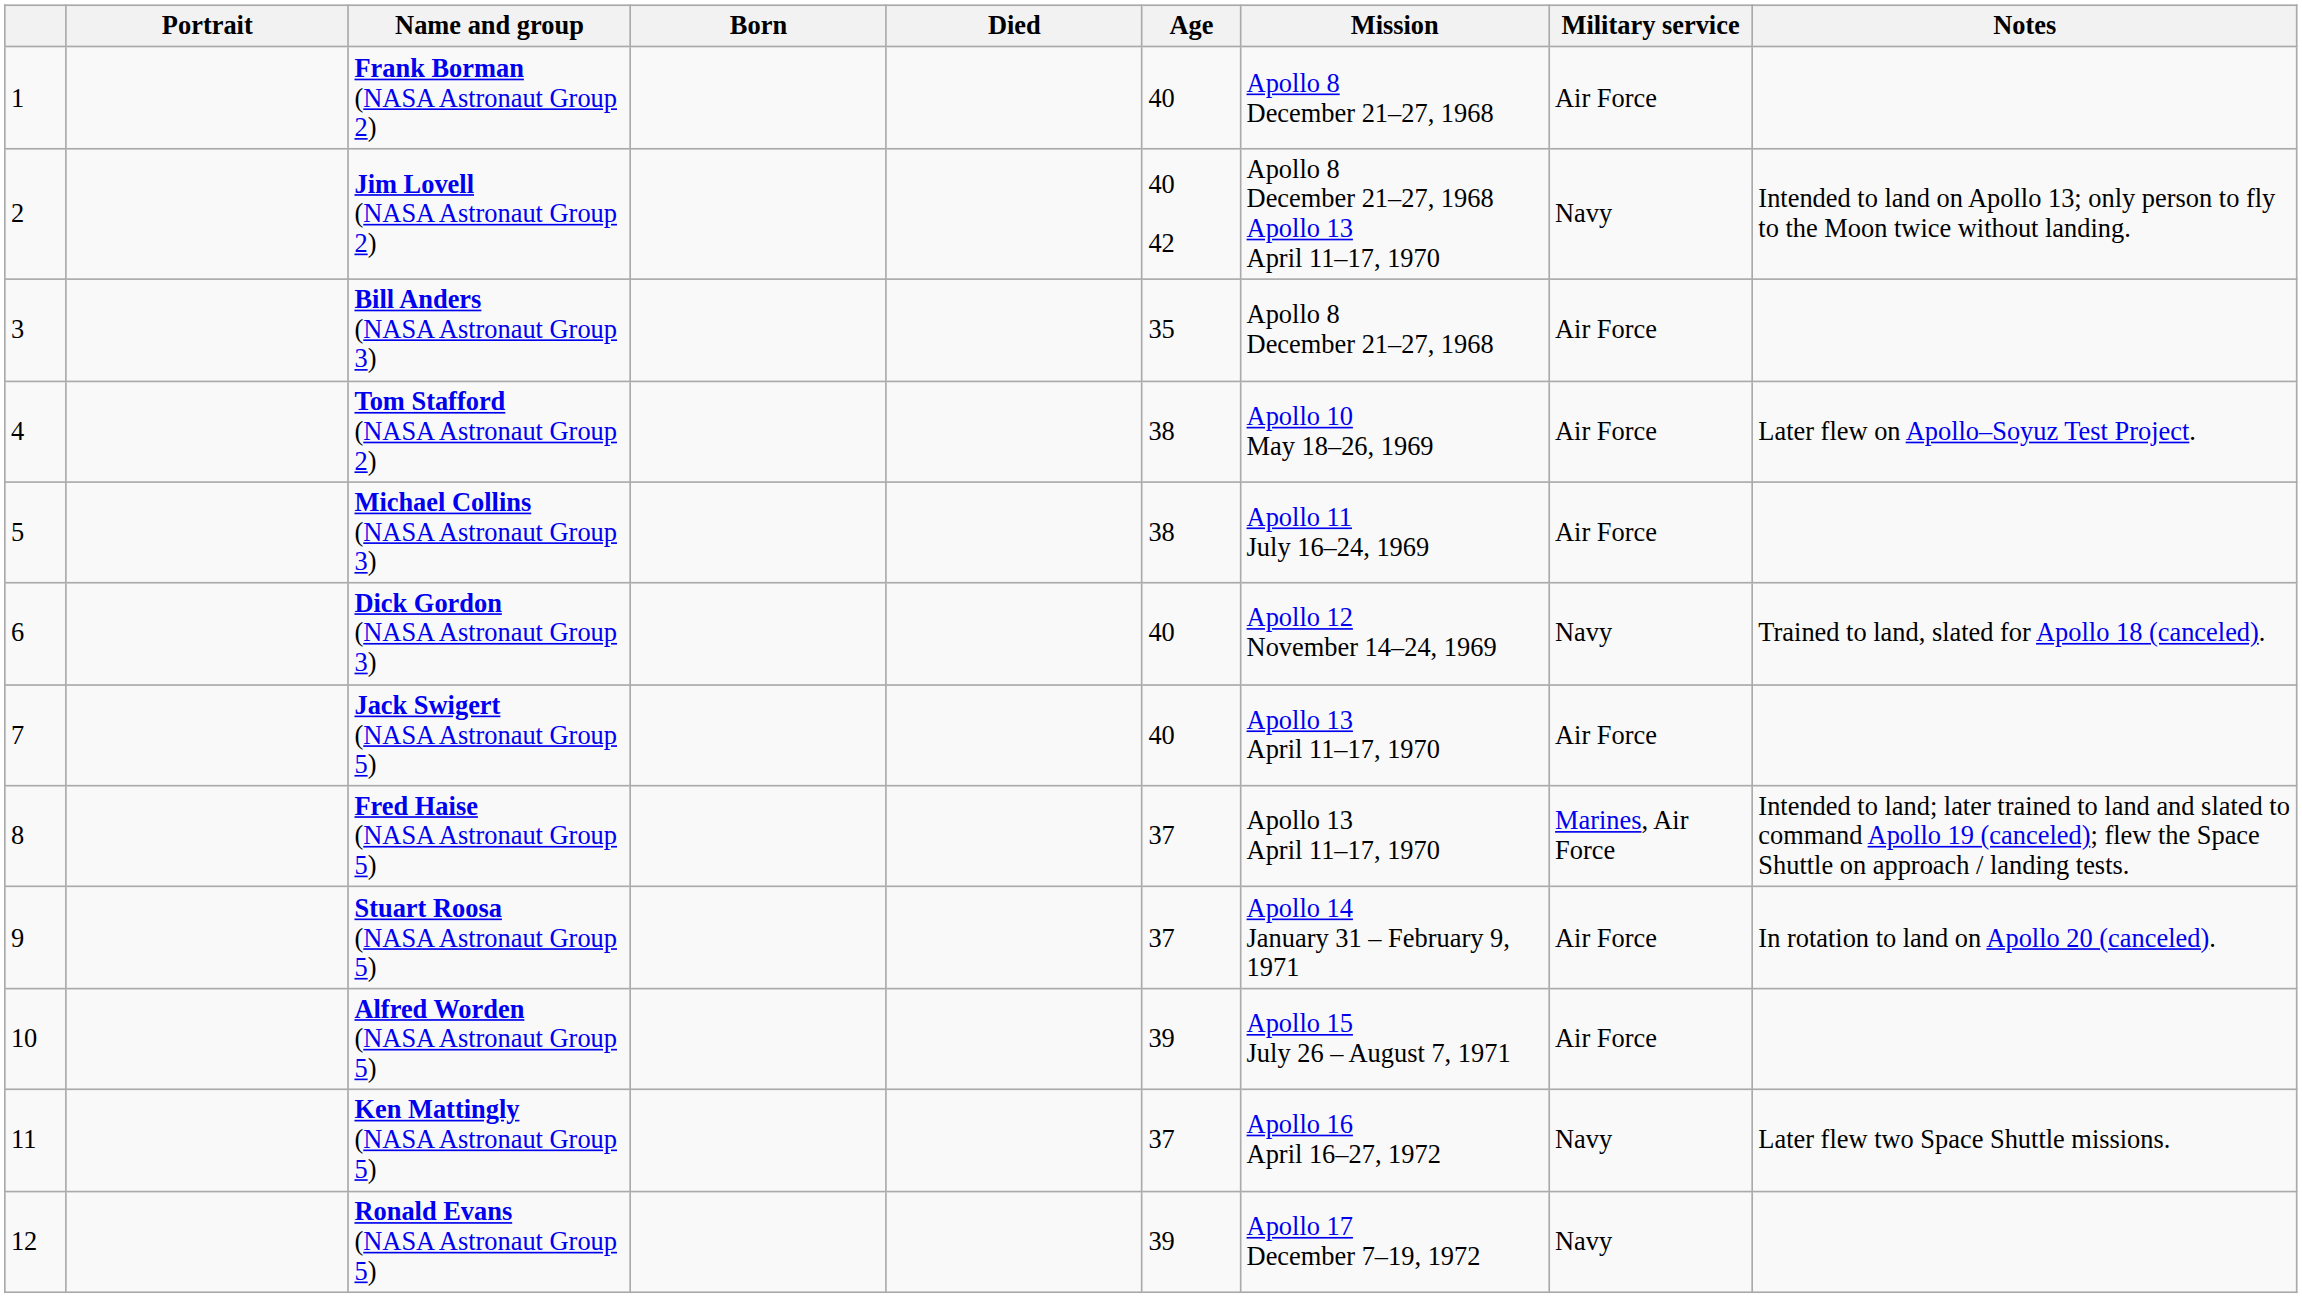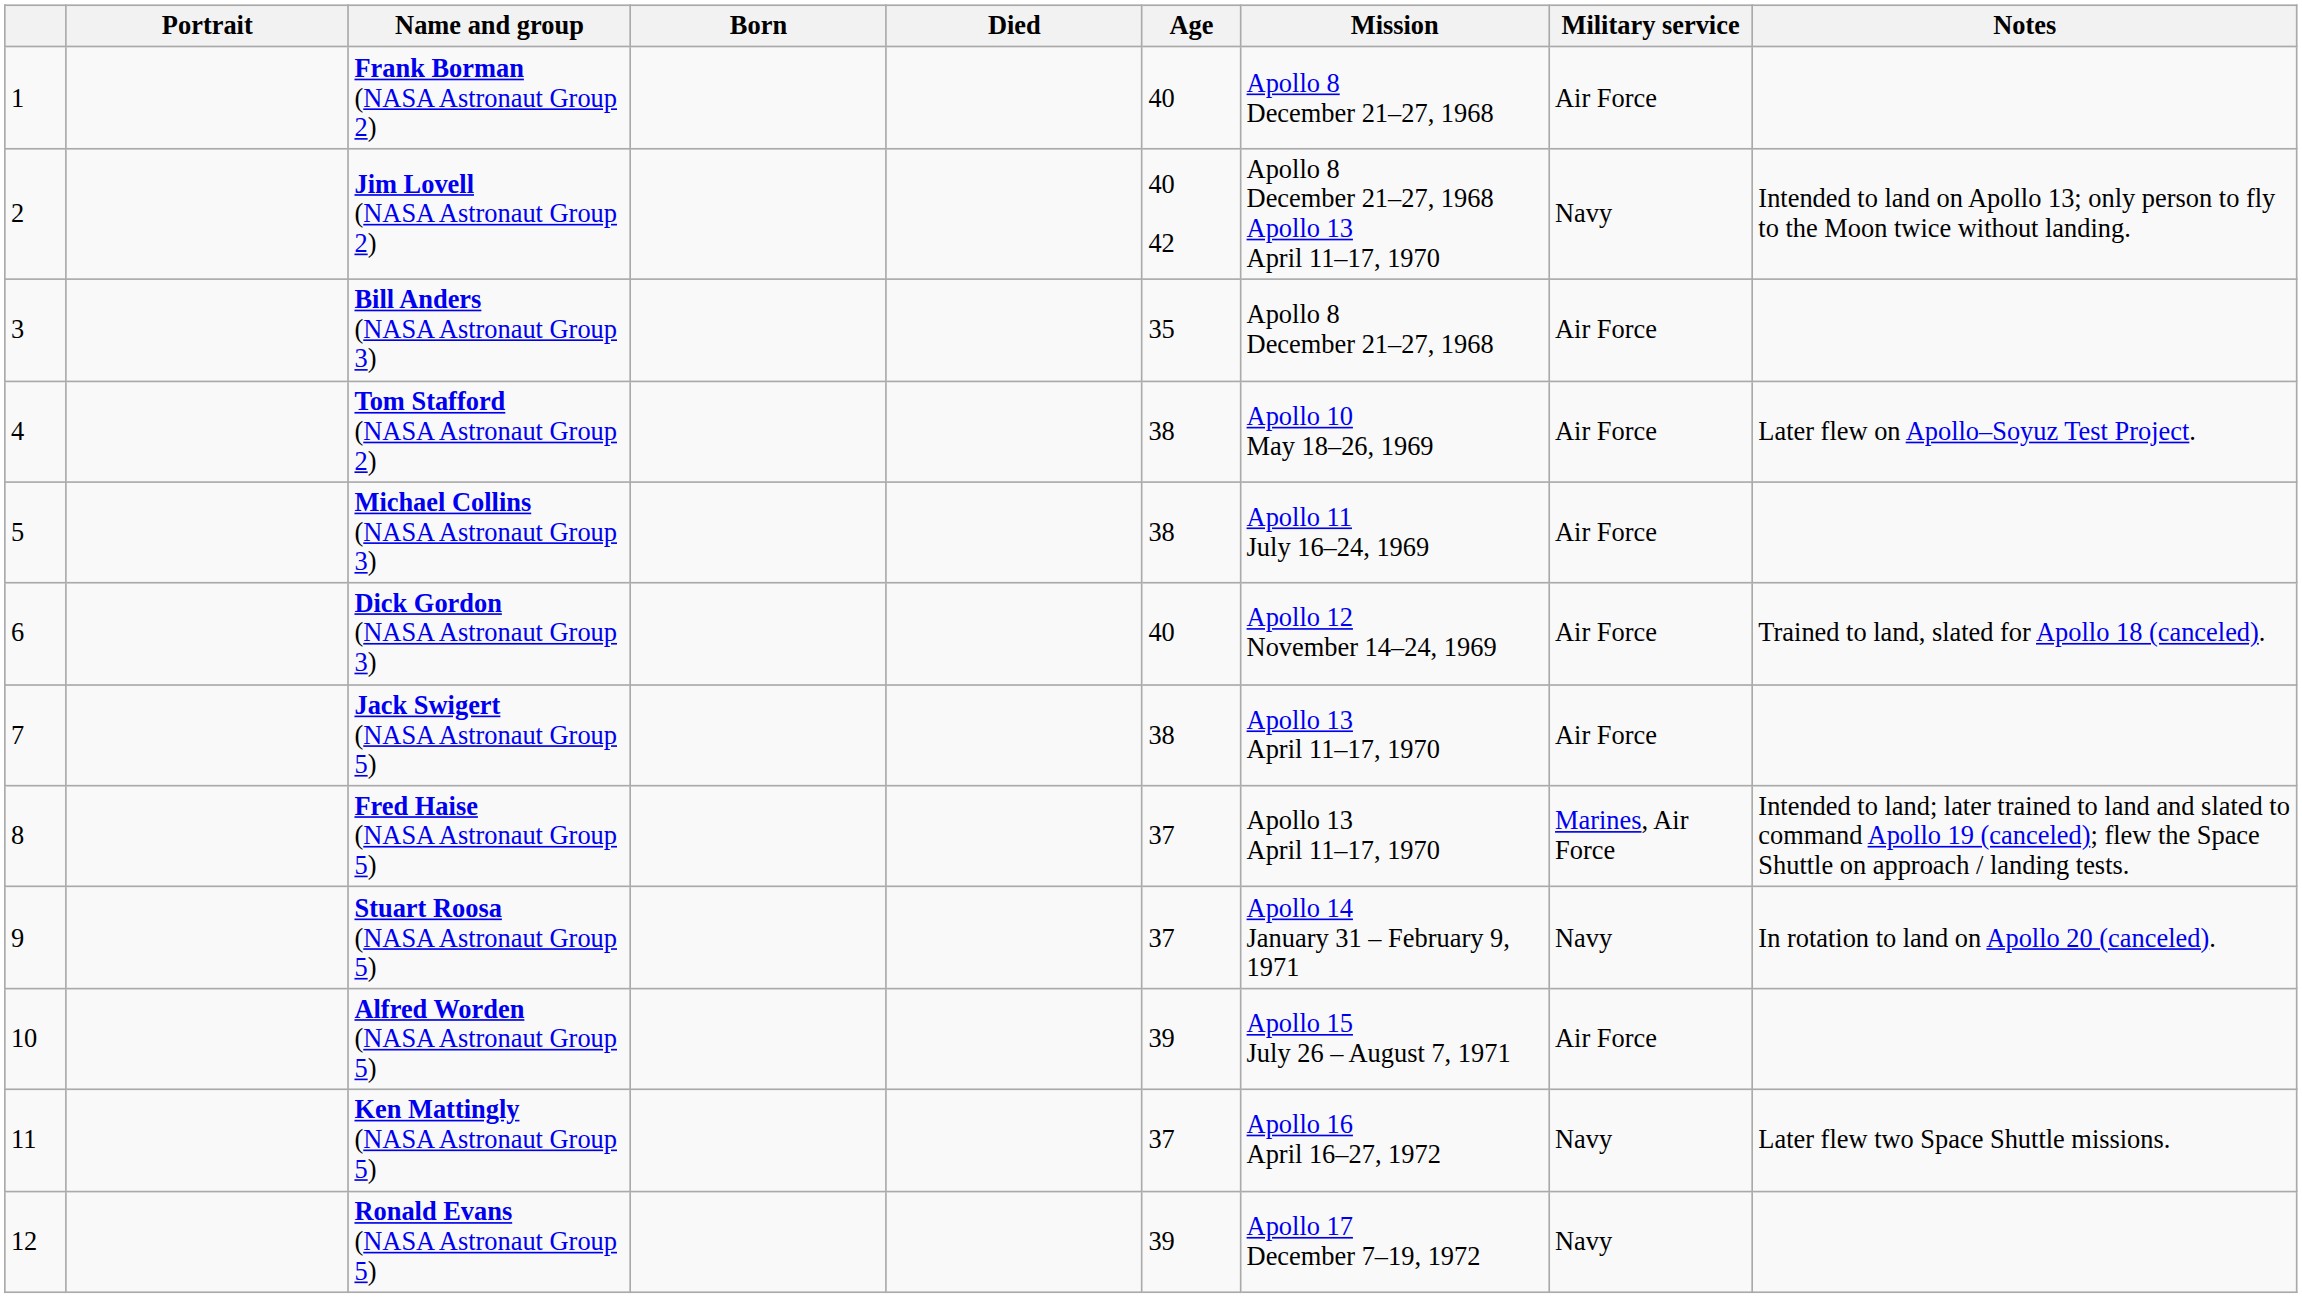(1584, 633) Navy -> (1606, 633) Air Force
(1162, 734) 40 -> (1162, 734) 38
(1606, 937) Air Force -> (1584, 937) Navy
